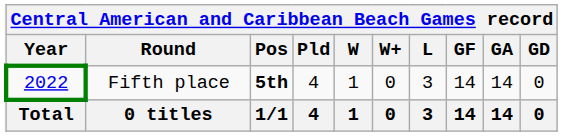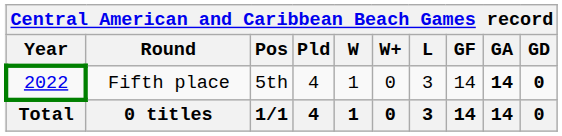(272, 83) bold -> (272, 83) normal
(502, 83) normal -> (502, 83) bold
(539, 83) normal -> (539, 83) bold
